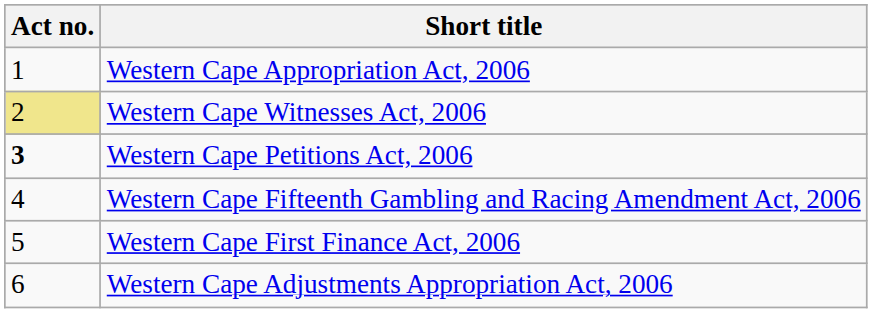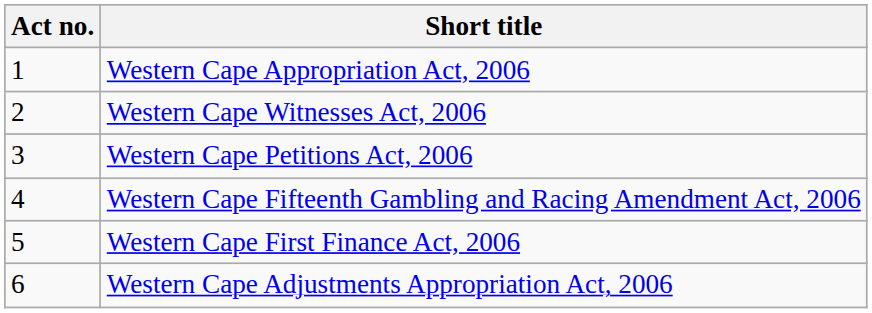(18, 112) khaki background -> (18, 112) no background
(18, 155) bold -> (18, 155) normal
